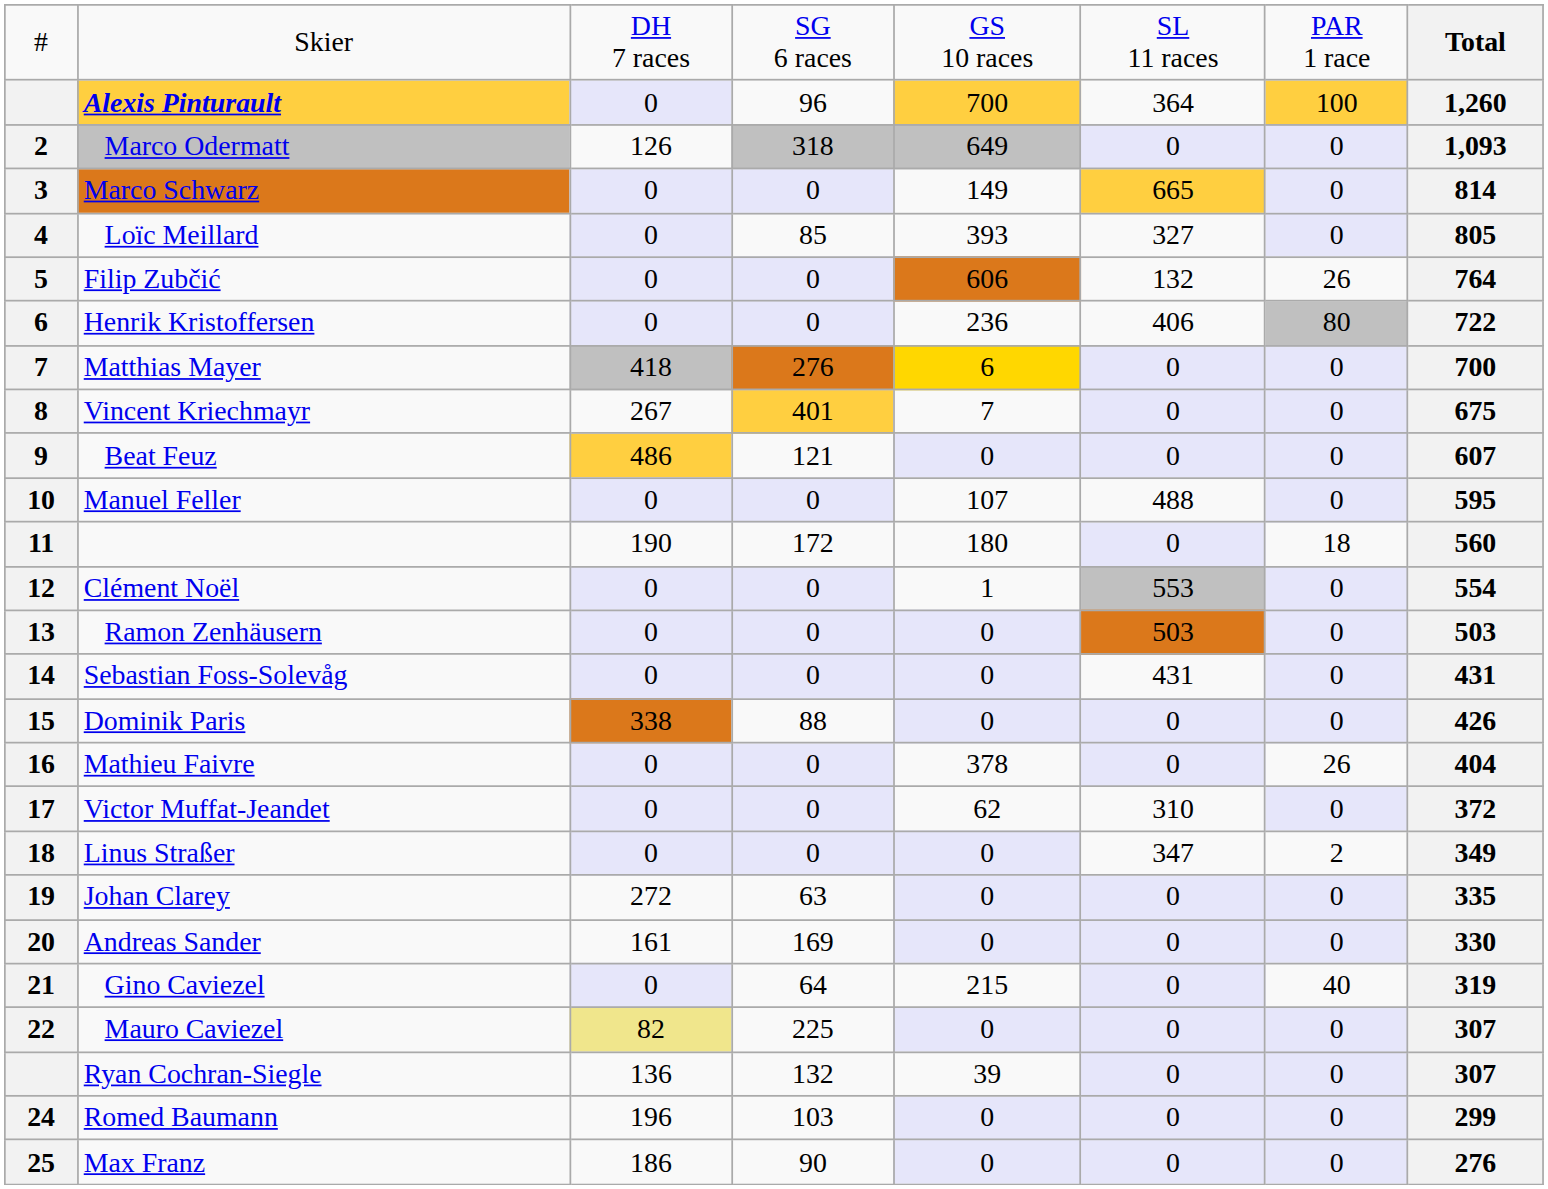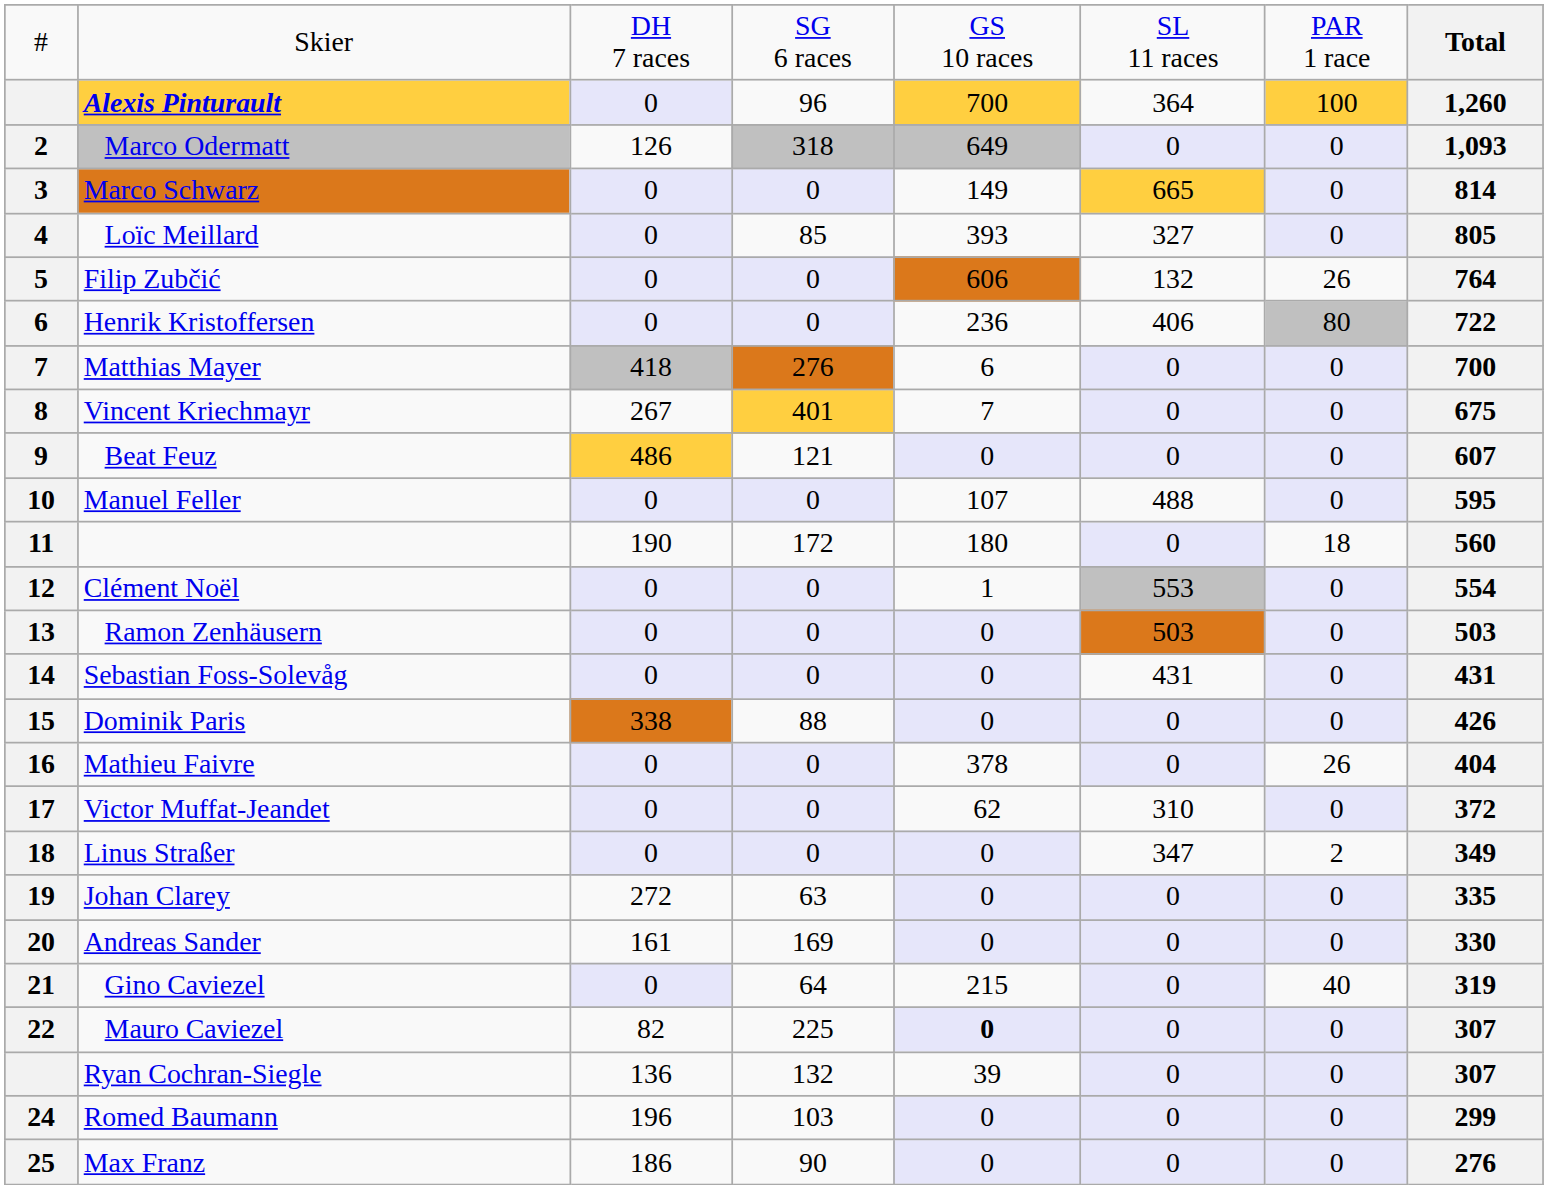(987, 366) gold background -> (987, 366) no background
(651, 1029) khaki background -> (651, 1029) no background
(987, 1029) normal -> (987, 1029) bold
